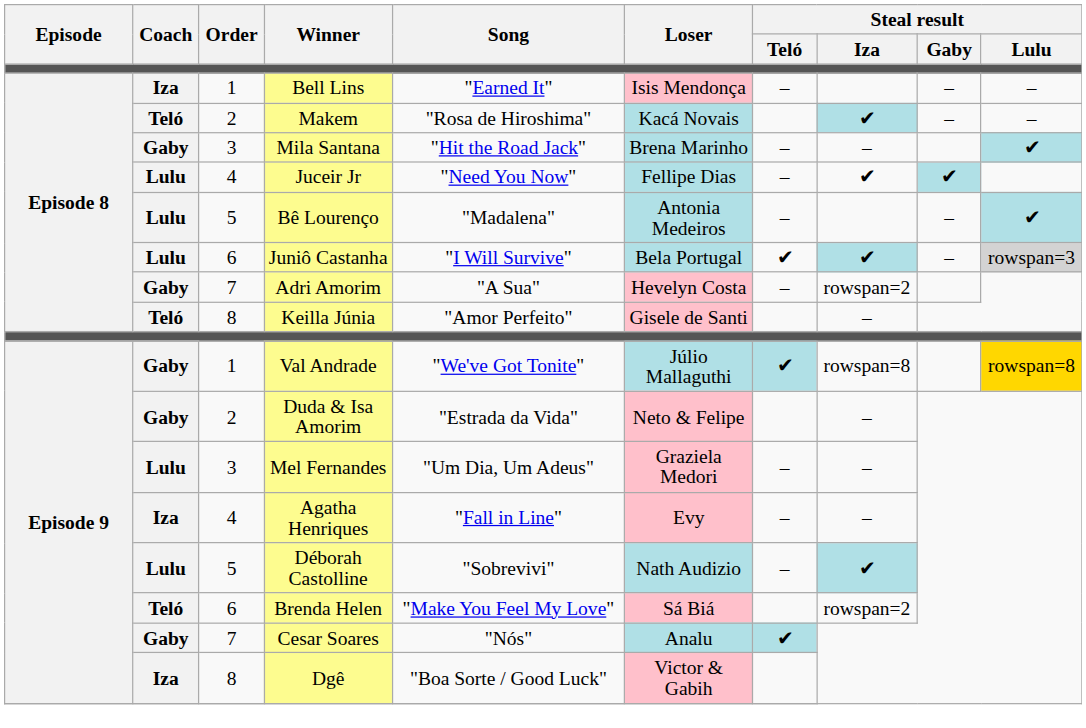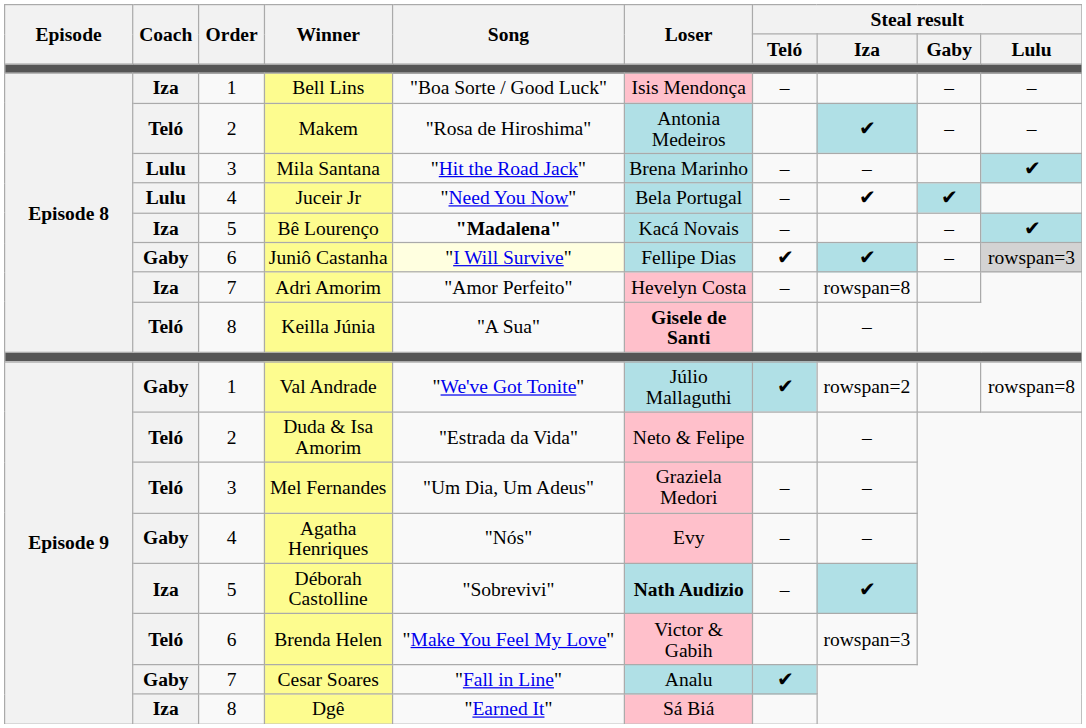(508, 88) "Earned It" -> (508, 88) "Boa Sorte / Good Luck"
(689, 118) Kacá Novais -> (689, 128) Antonia Medeiros
(166, 147) Gaby -> (166, 168) Lulu
(689, 177) Fellipe Dias -> (689, 198) Bela Portugal
(166, 217) Lulu -> (166, 228) Iza
(508, 217) normal -> (508, 228) bold
(689, 217) Antonia Medeiros -> (689, 228) Kacá Novais
(166, 257) Lulu -> (166, 257) Gaby
(508, 257) no background -> (508, 257) lightyellow background
(689, 257) Bela Portugal -> (689, 257) Fellipe Dias
(166, 287) Gaby -> (166, 287) Iza
(508, 287) "A Sua" -> (508, 287) "Amor Perfeito"
(867, 287) rowspan=2 -> (867, 287) rowspan=8
(508, 317) "Amor Perfeito" -> (508, 327) "A Sua"
(689, 317) normal -> (689, 327) bold
(867, 366) rowspan=8 -> (867, 387) rowspan=2
(1032, 366) gold background -> (1032, 387) no background
(166, 416) Gaby -> (166, 437) Teló
(166, 467) Lulu -> (166, 488) Teló
(166, 517) Iza -> (166, 538) Gaby
(508, 517) "Fall in Line" -> (508, 538) "Nós"
(166, 568) Lulu -> (166, 589) Iza
(689, 568) normal -> (689, 589) bold
(689, 608) Sá Biá -> (689, 639) Victor & Gabih
(867, 608) rowspan=2 -> (867, 639) rowspan=3
(508, 638) "Nós" -> (508, 679) "Fall in Line"
(508, 678) "Boa Sorte / Good Luck" -> (508, 709) "Earned It"
(689, 678) Victor & Gabih -> (689, 709) Sá Biá
